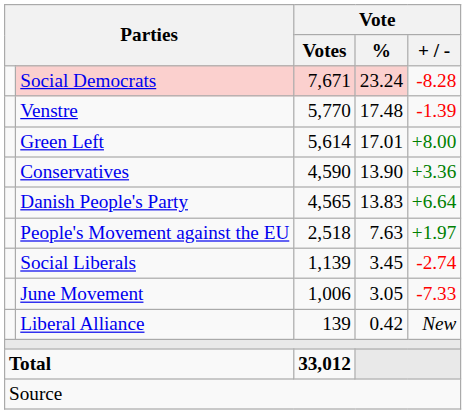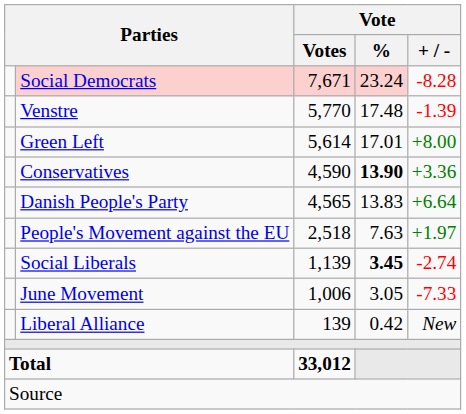(381, 171) normal -> (381, 171) bold
(386, 263) normal -> (386, 263) bold
